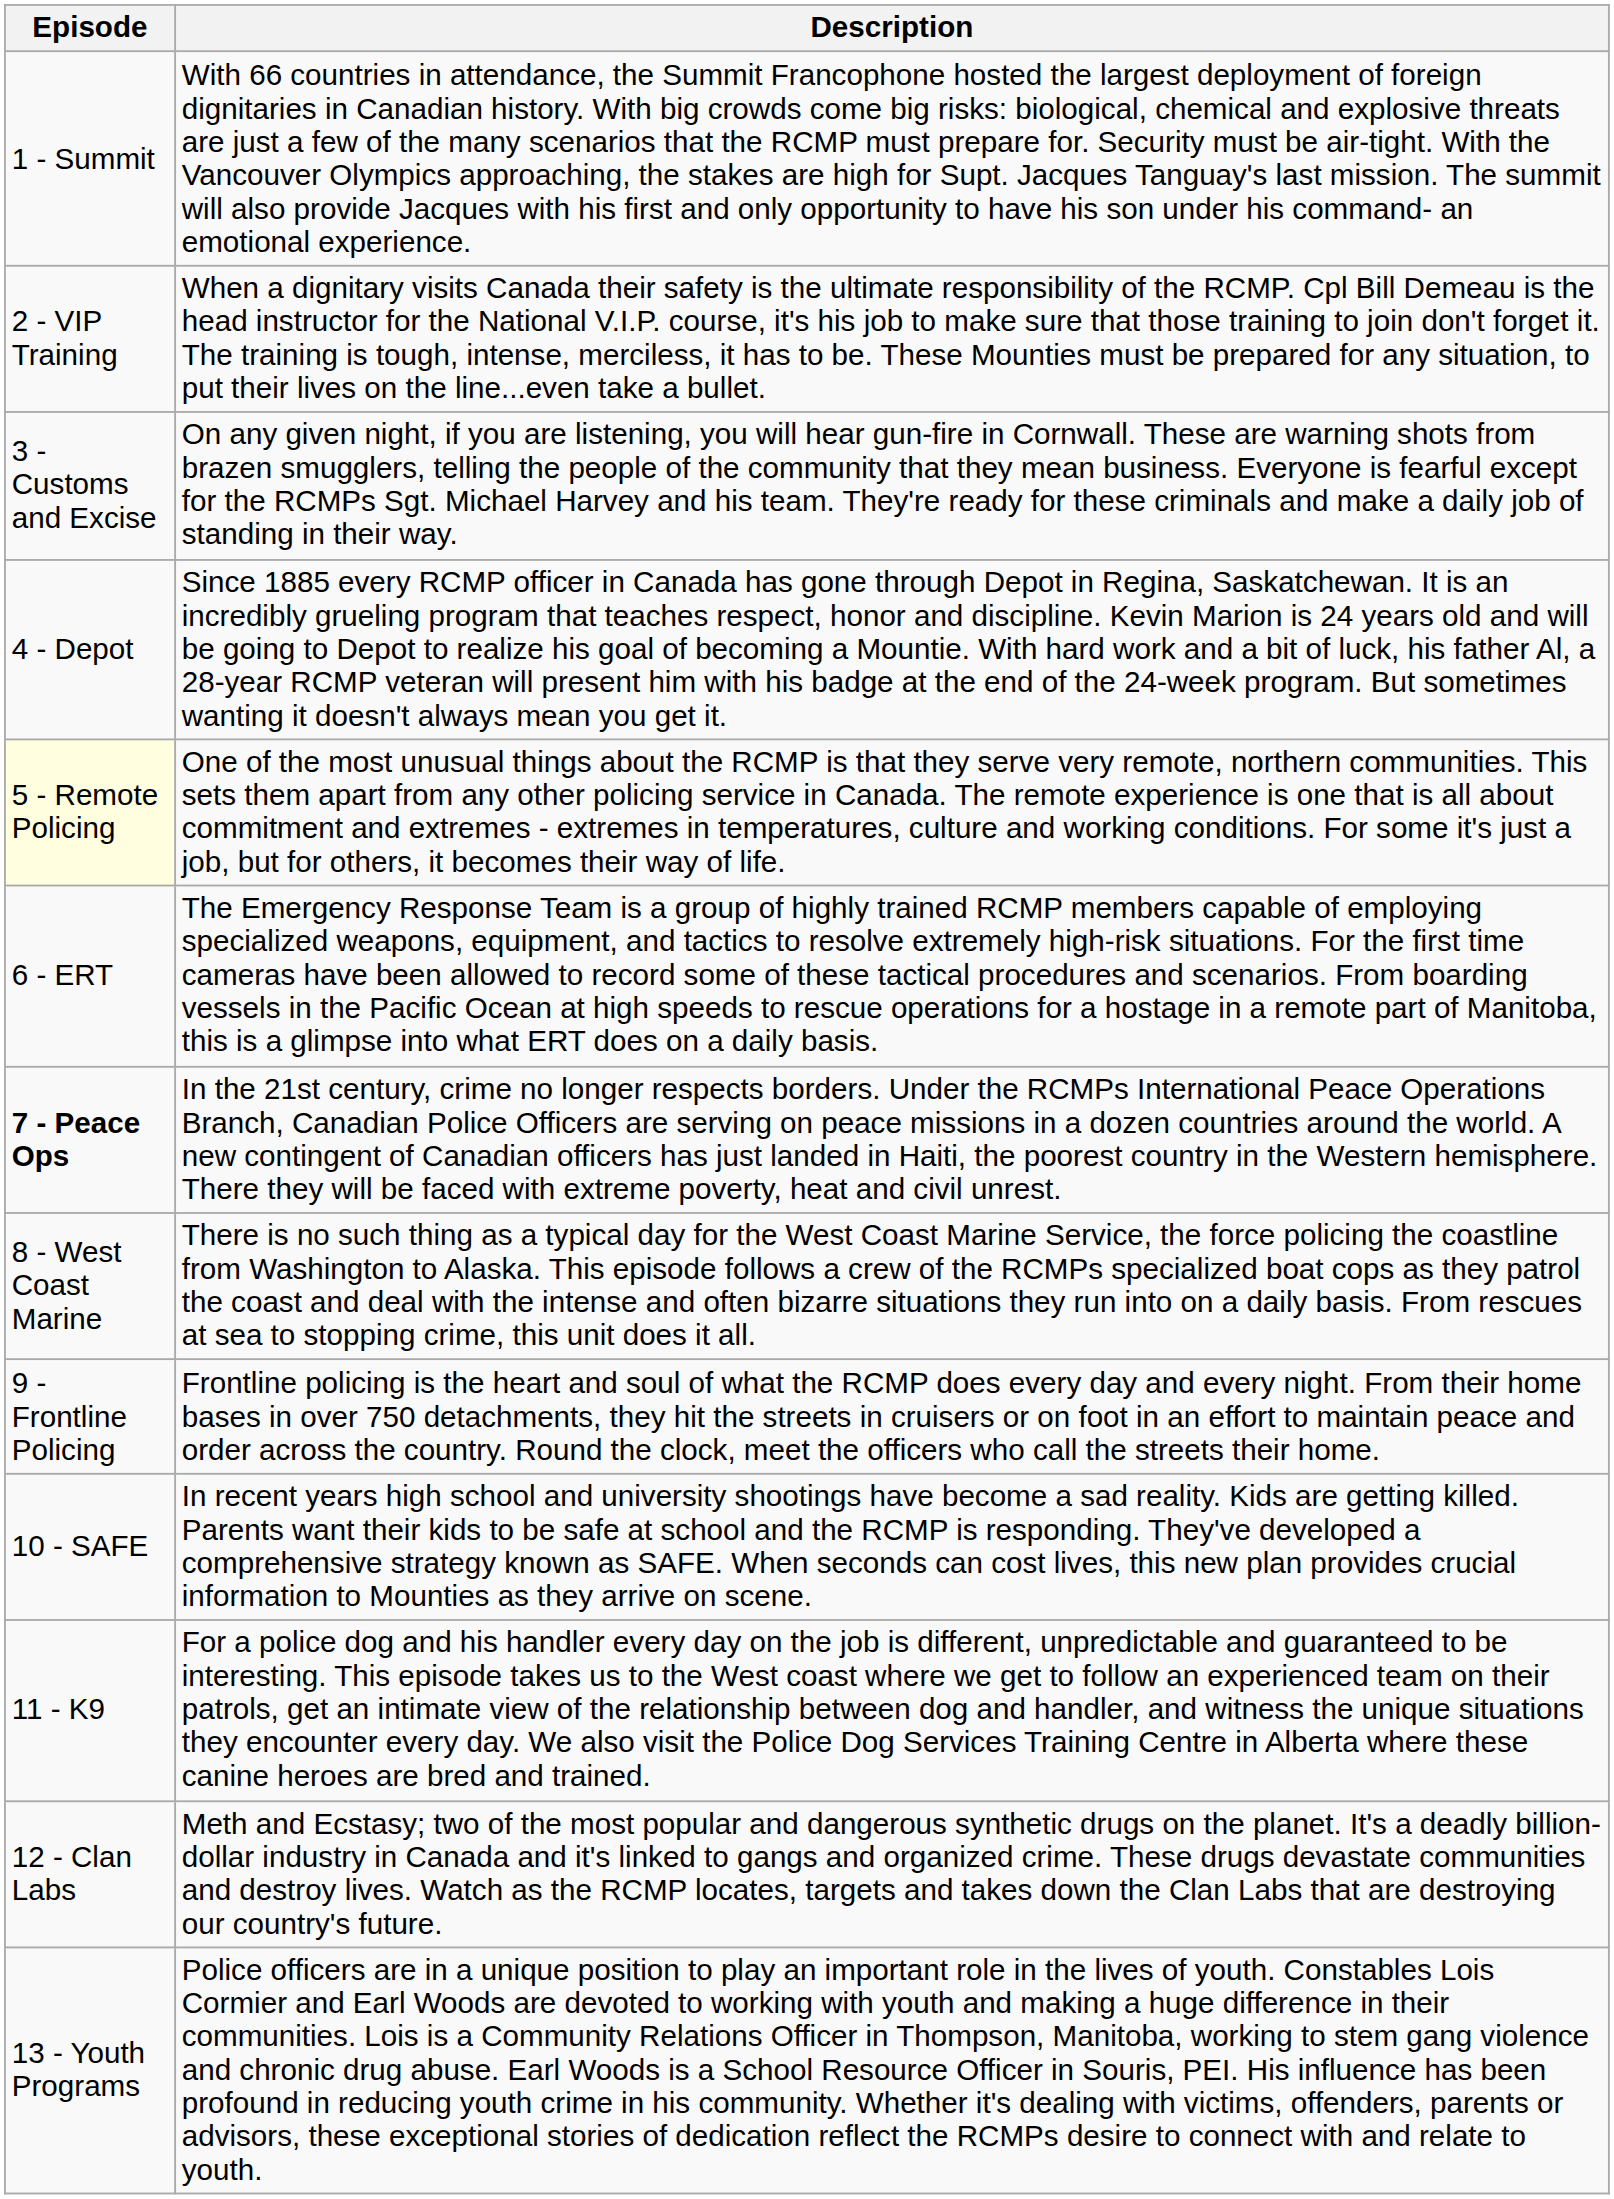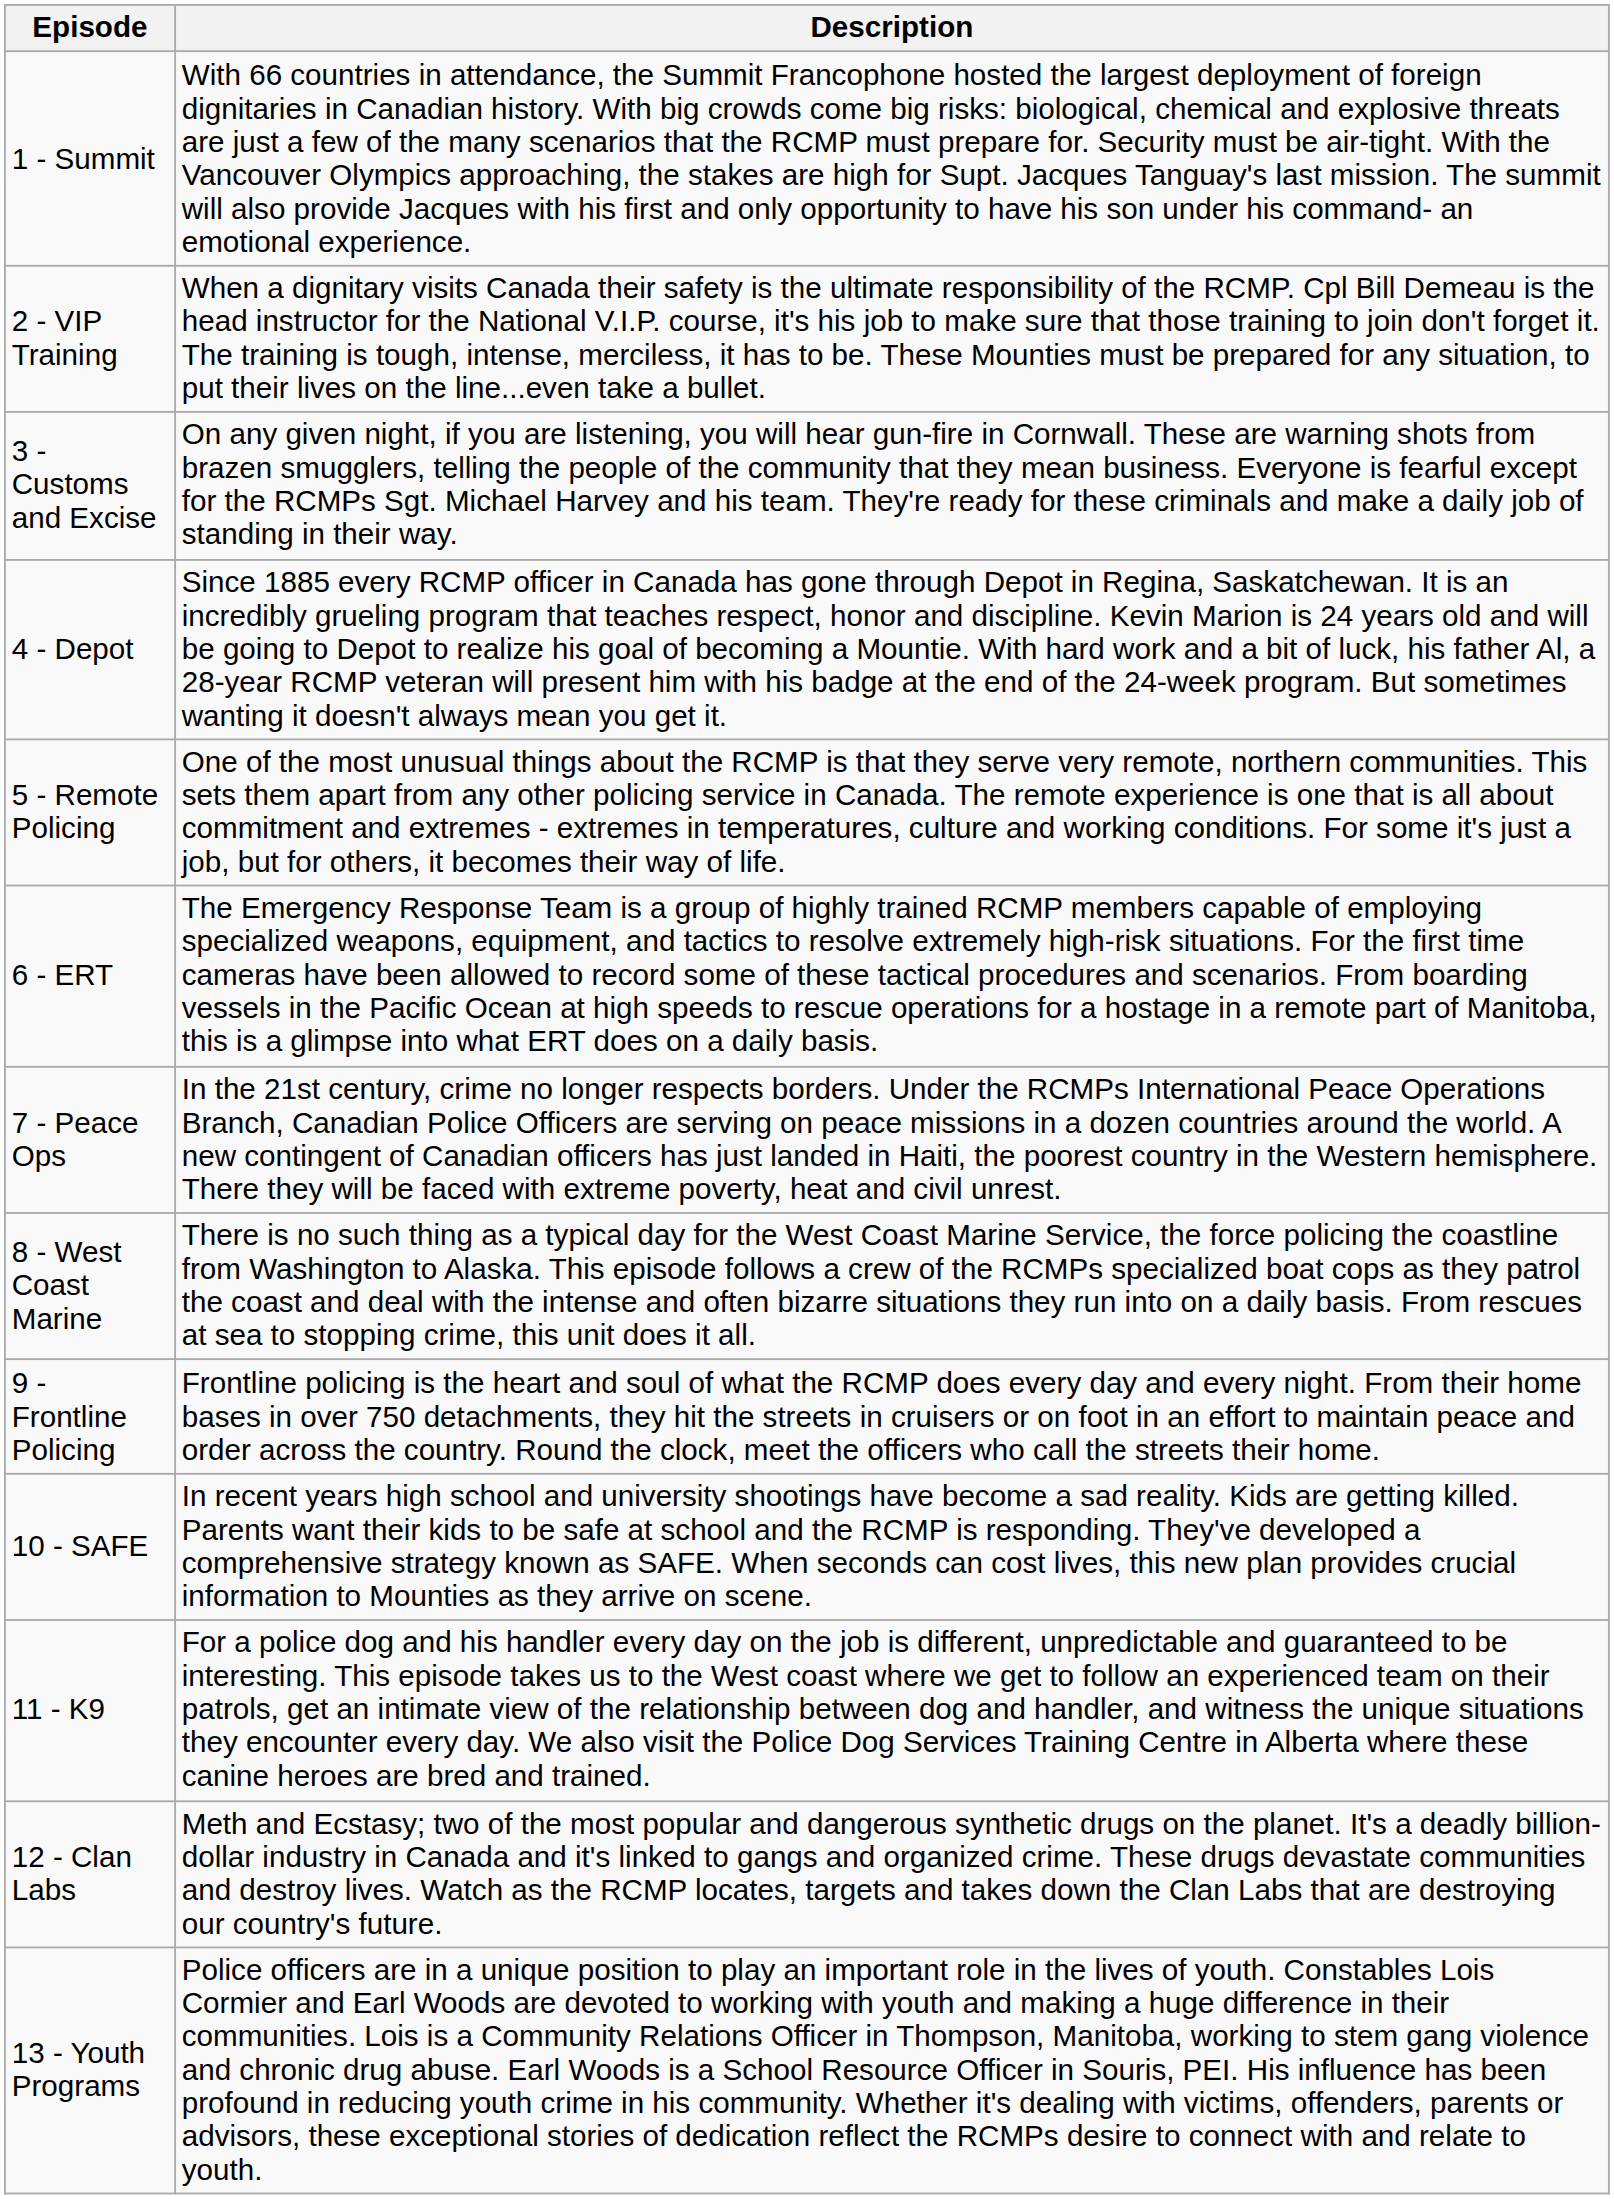(85, 812) lightyellow background -> (85, 812) no background
(76, 1139) bold -> (75, 1139) normal
